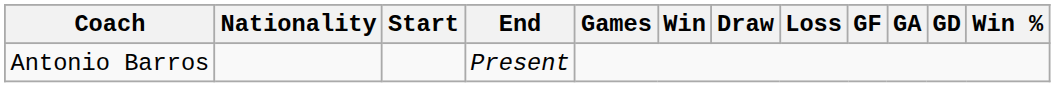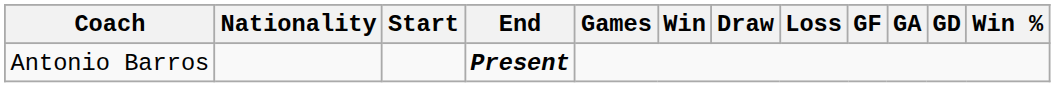(520, 63) normal -> (520, 63) bold
